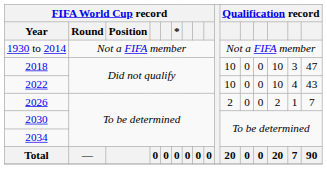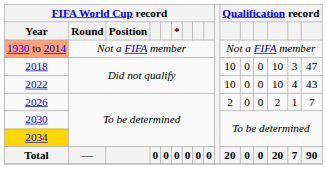(36, 48) no background -> (36, 48) lightsalmon background
(36, 137) no background -> (36, 137) gold background
